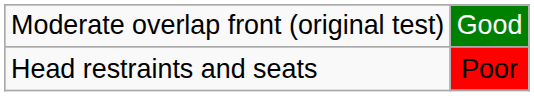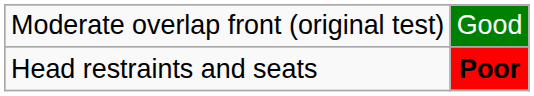(490, 68) normal -> (490, 68) bold
